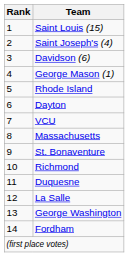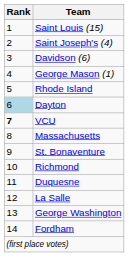(9, 105) no background -> (9, 105) lightblue background
(9, 120) normal -> (9, 120) bold
